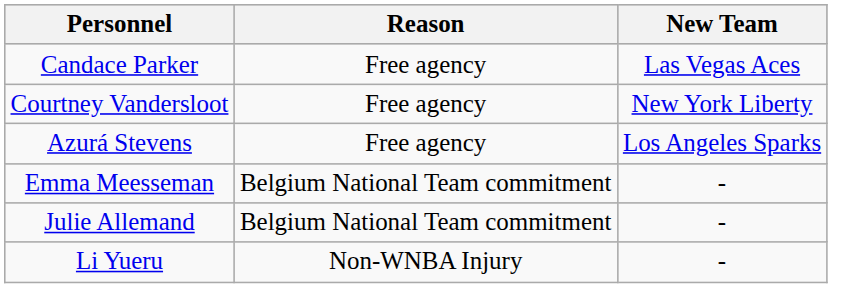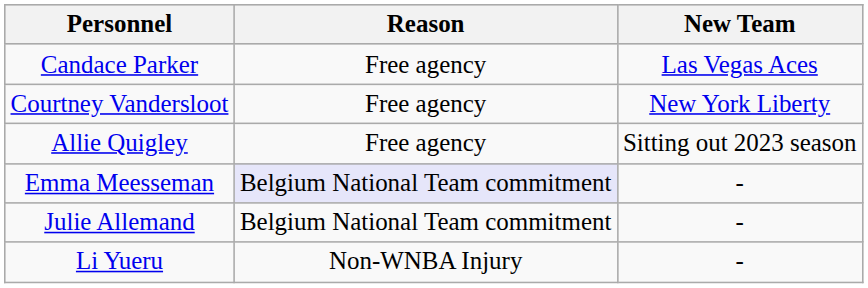+ row: (119, 143)
- row: (119, 143)
(426, 182) no background -> (426, 182) lavender background
